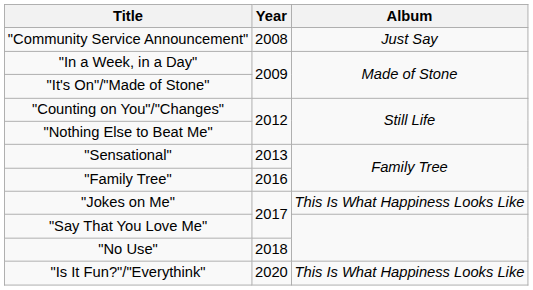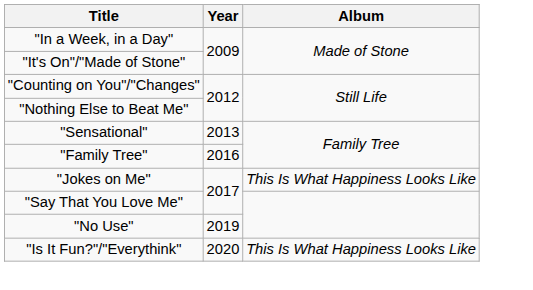- row: (128, 39)
(271, 249) 2018 -> (223, 226) 2019
